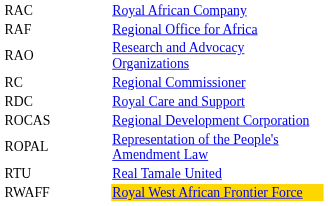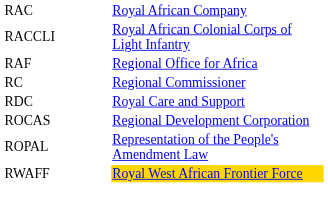+ row: (30, 37)
- row: (19, 55)
- row: (18, 173)
